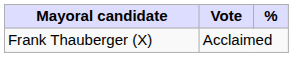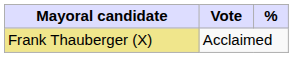(80, 40) no background -> (80, 40) khaki background
